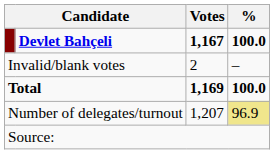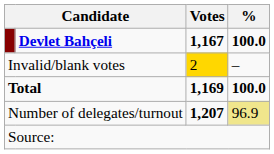(194, 64) no background -> (194, 64) gold background
(207, 112) normal -> (207, 112) bold
